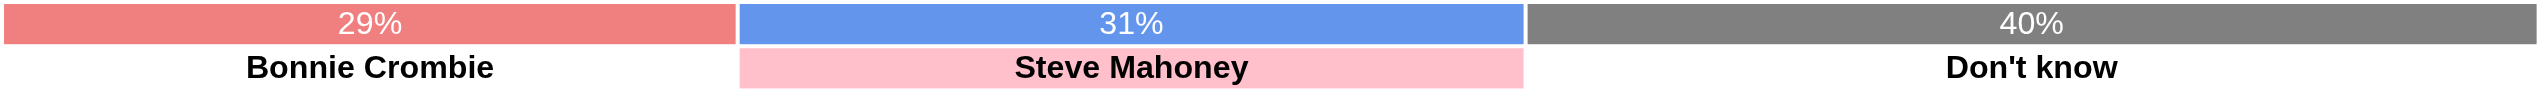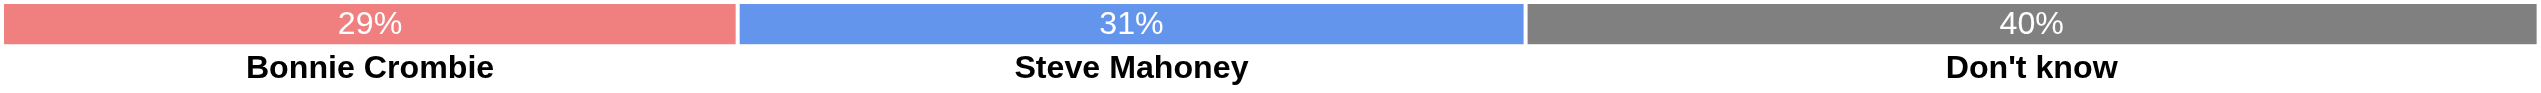(1131, 67) pink background -> (1131, 67) no background
